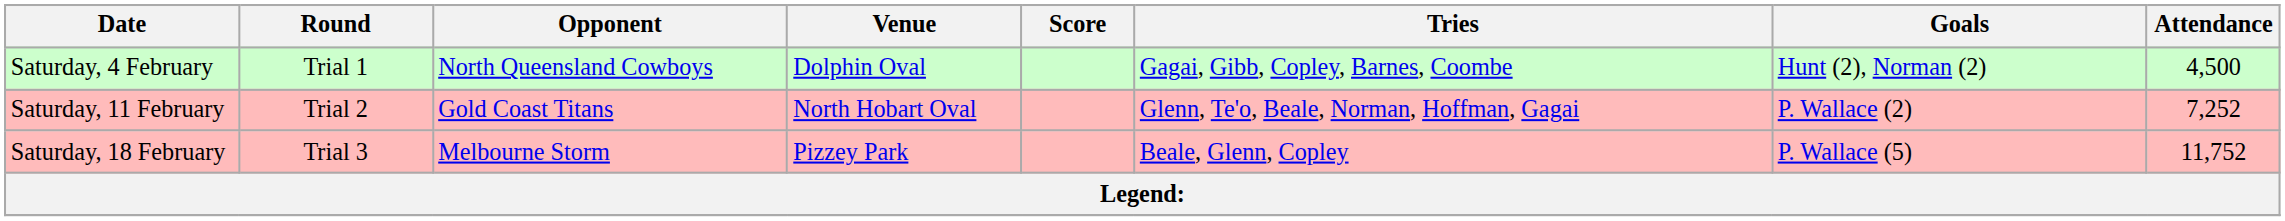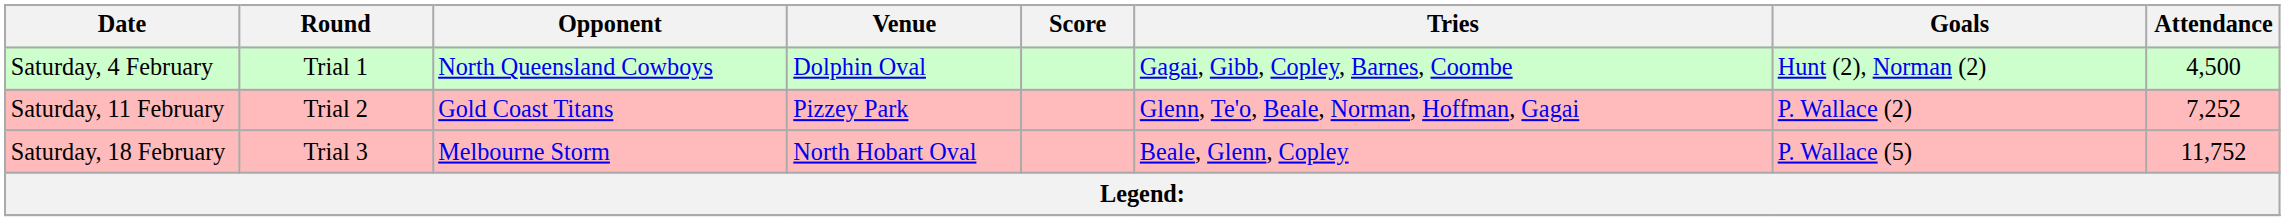(885, 109) North Hobart Oval -> (851, 109) Pizzey Park
(851, 151) Pizzey Park -> (885, 151) North Hobart Oval
